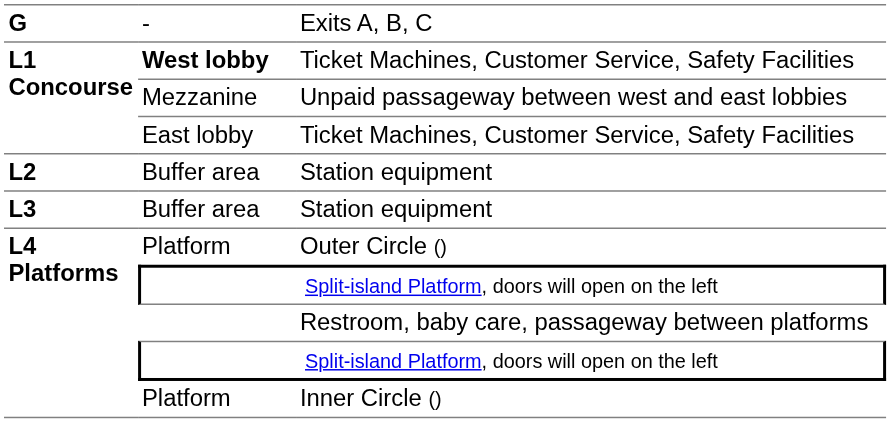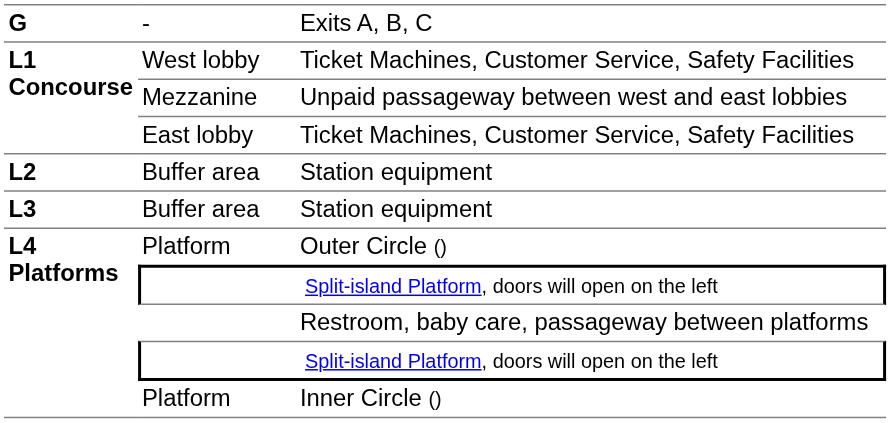(205, 60) bold -> (201, 60) normal
